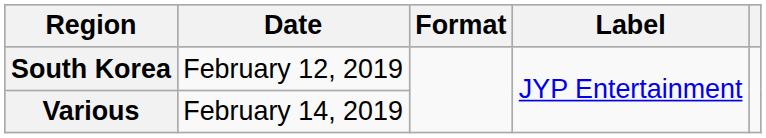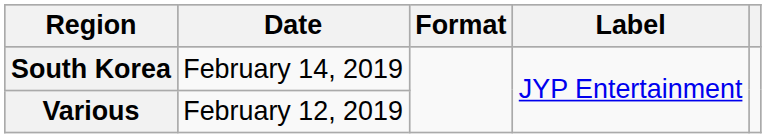(293, 68) February 12, 2019 -> (293, 68) February 14, 2019
(293, 111) February 14, 2019 -> (293, 111) February 12, 2019
